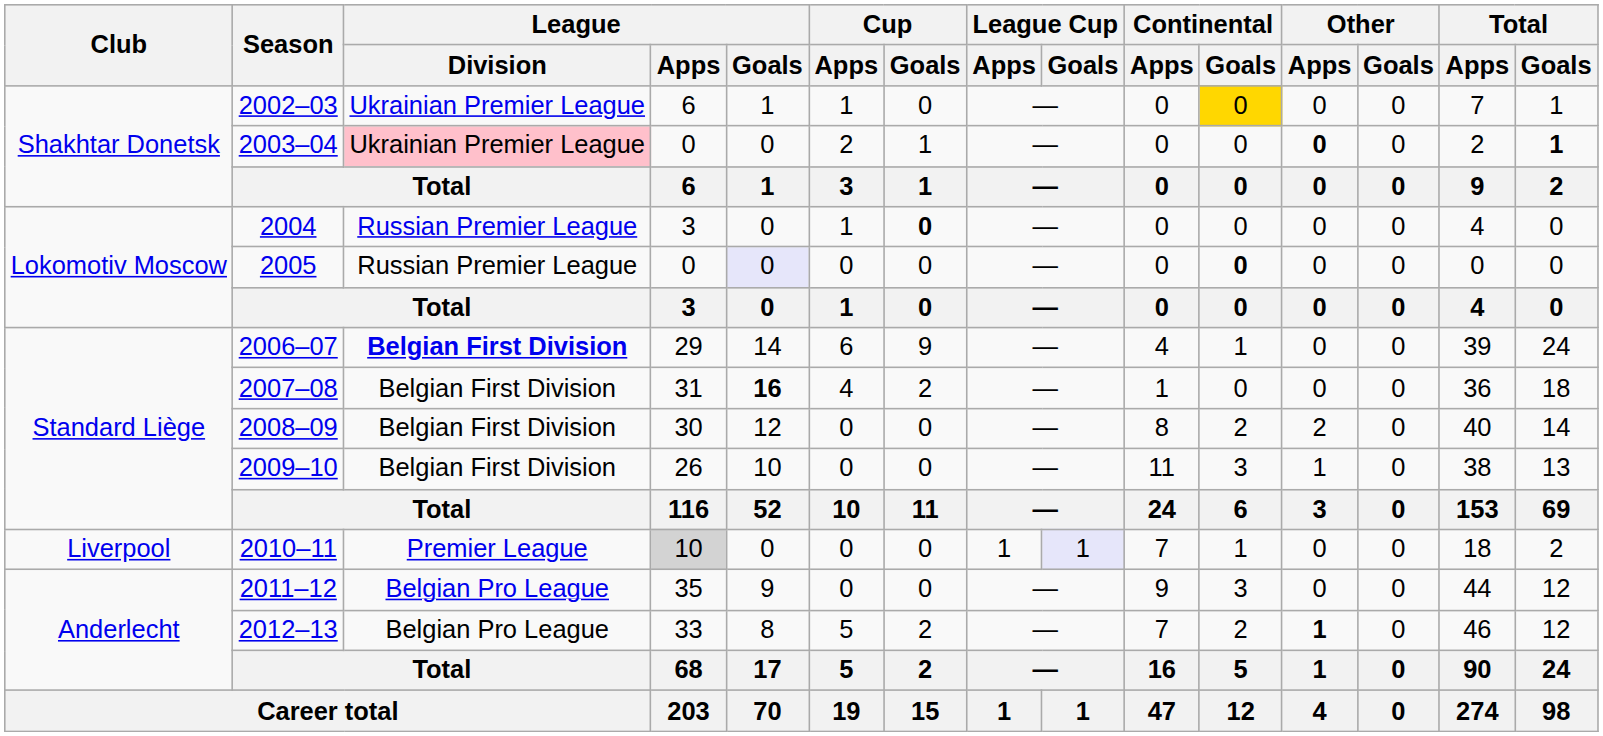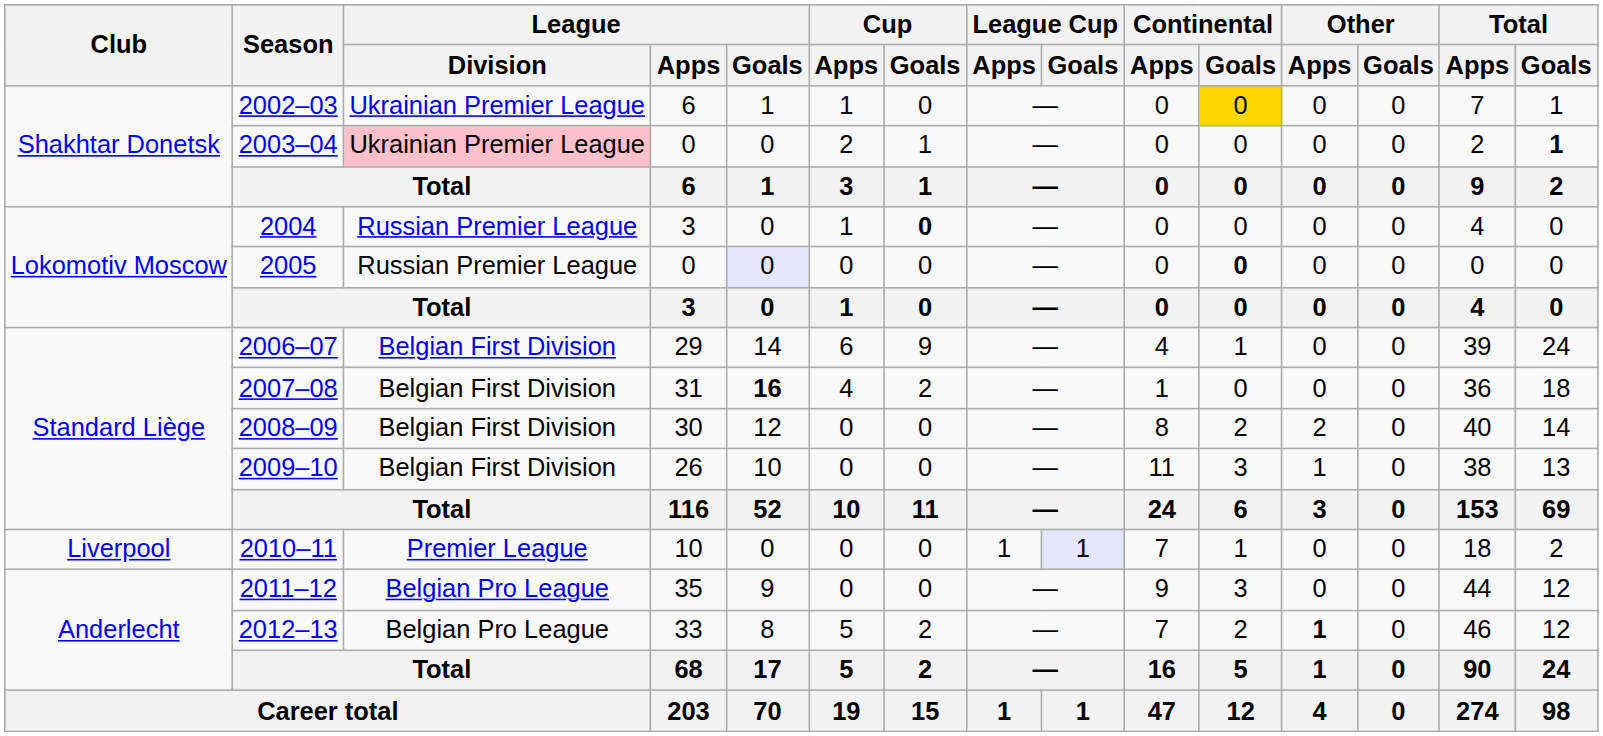(1320, 145) bold -> (1320, 145) normal
(497, 347) bold -> (497, 347) normal
(689, 549) lightgrey background -> (689, 549) no background
